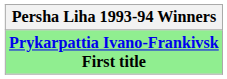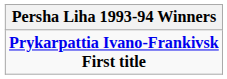(114, 52) lightgreen background -> (114, 52) no background
